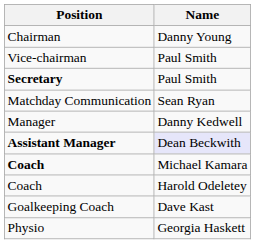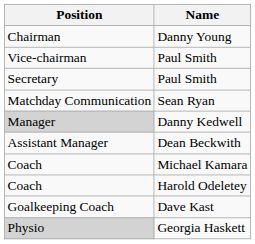(35, 79) bold -> (33, 79) normal
(31, 121) no background -> (31, 121) lightgrey background
(61, 143) bold -> (58, 143) normal
(199, 143) lavender background -> (199, 143) no background
(26, 164) bold -> (25, 164) normal
(26, 228) no background -> (26, 228) lightgrey background
